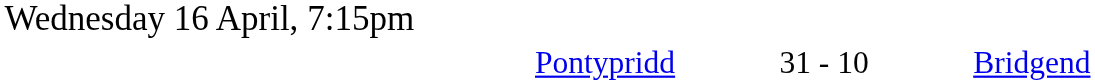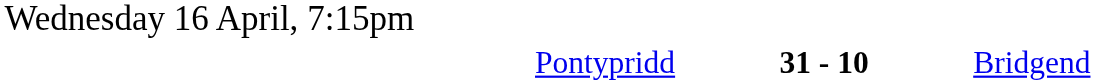(824, 62) normal -> (824, 62) bold
